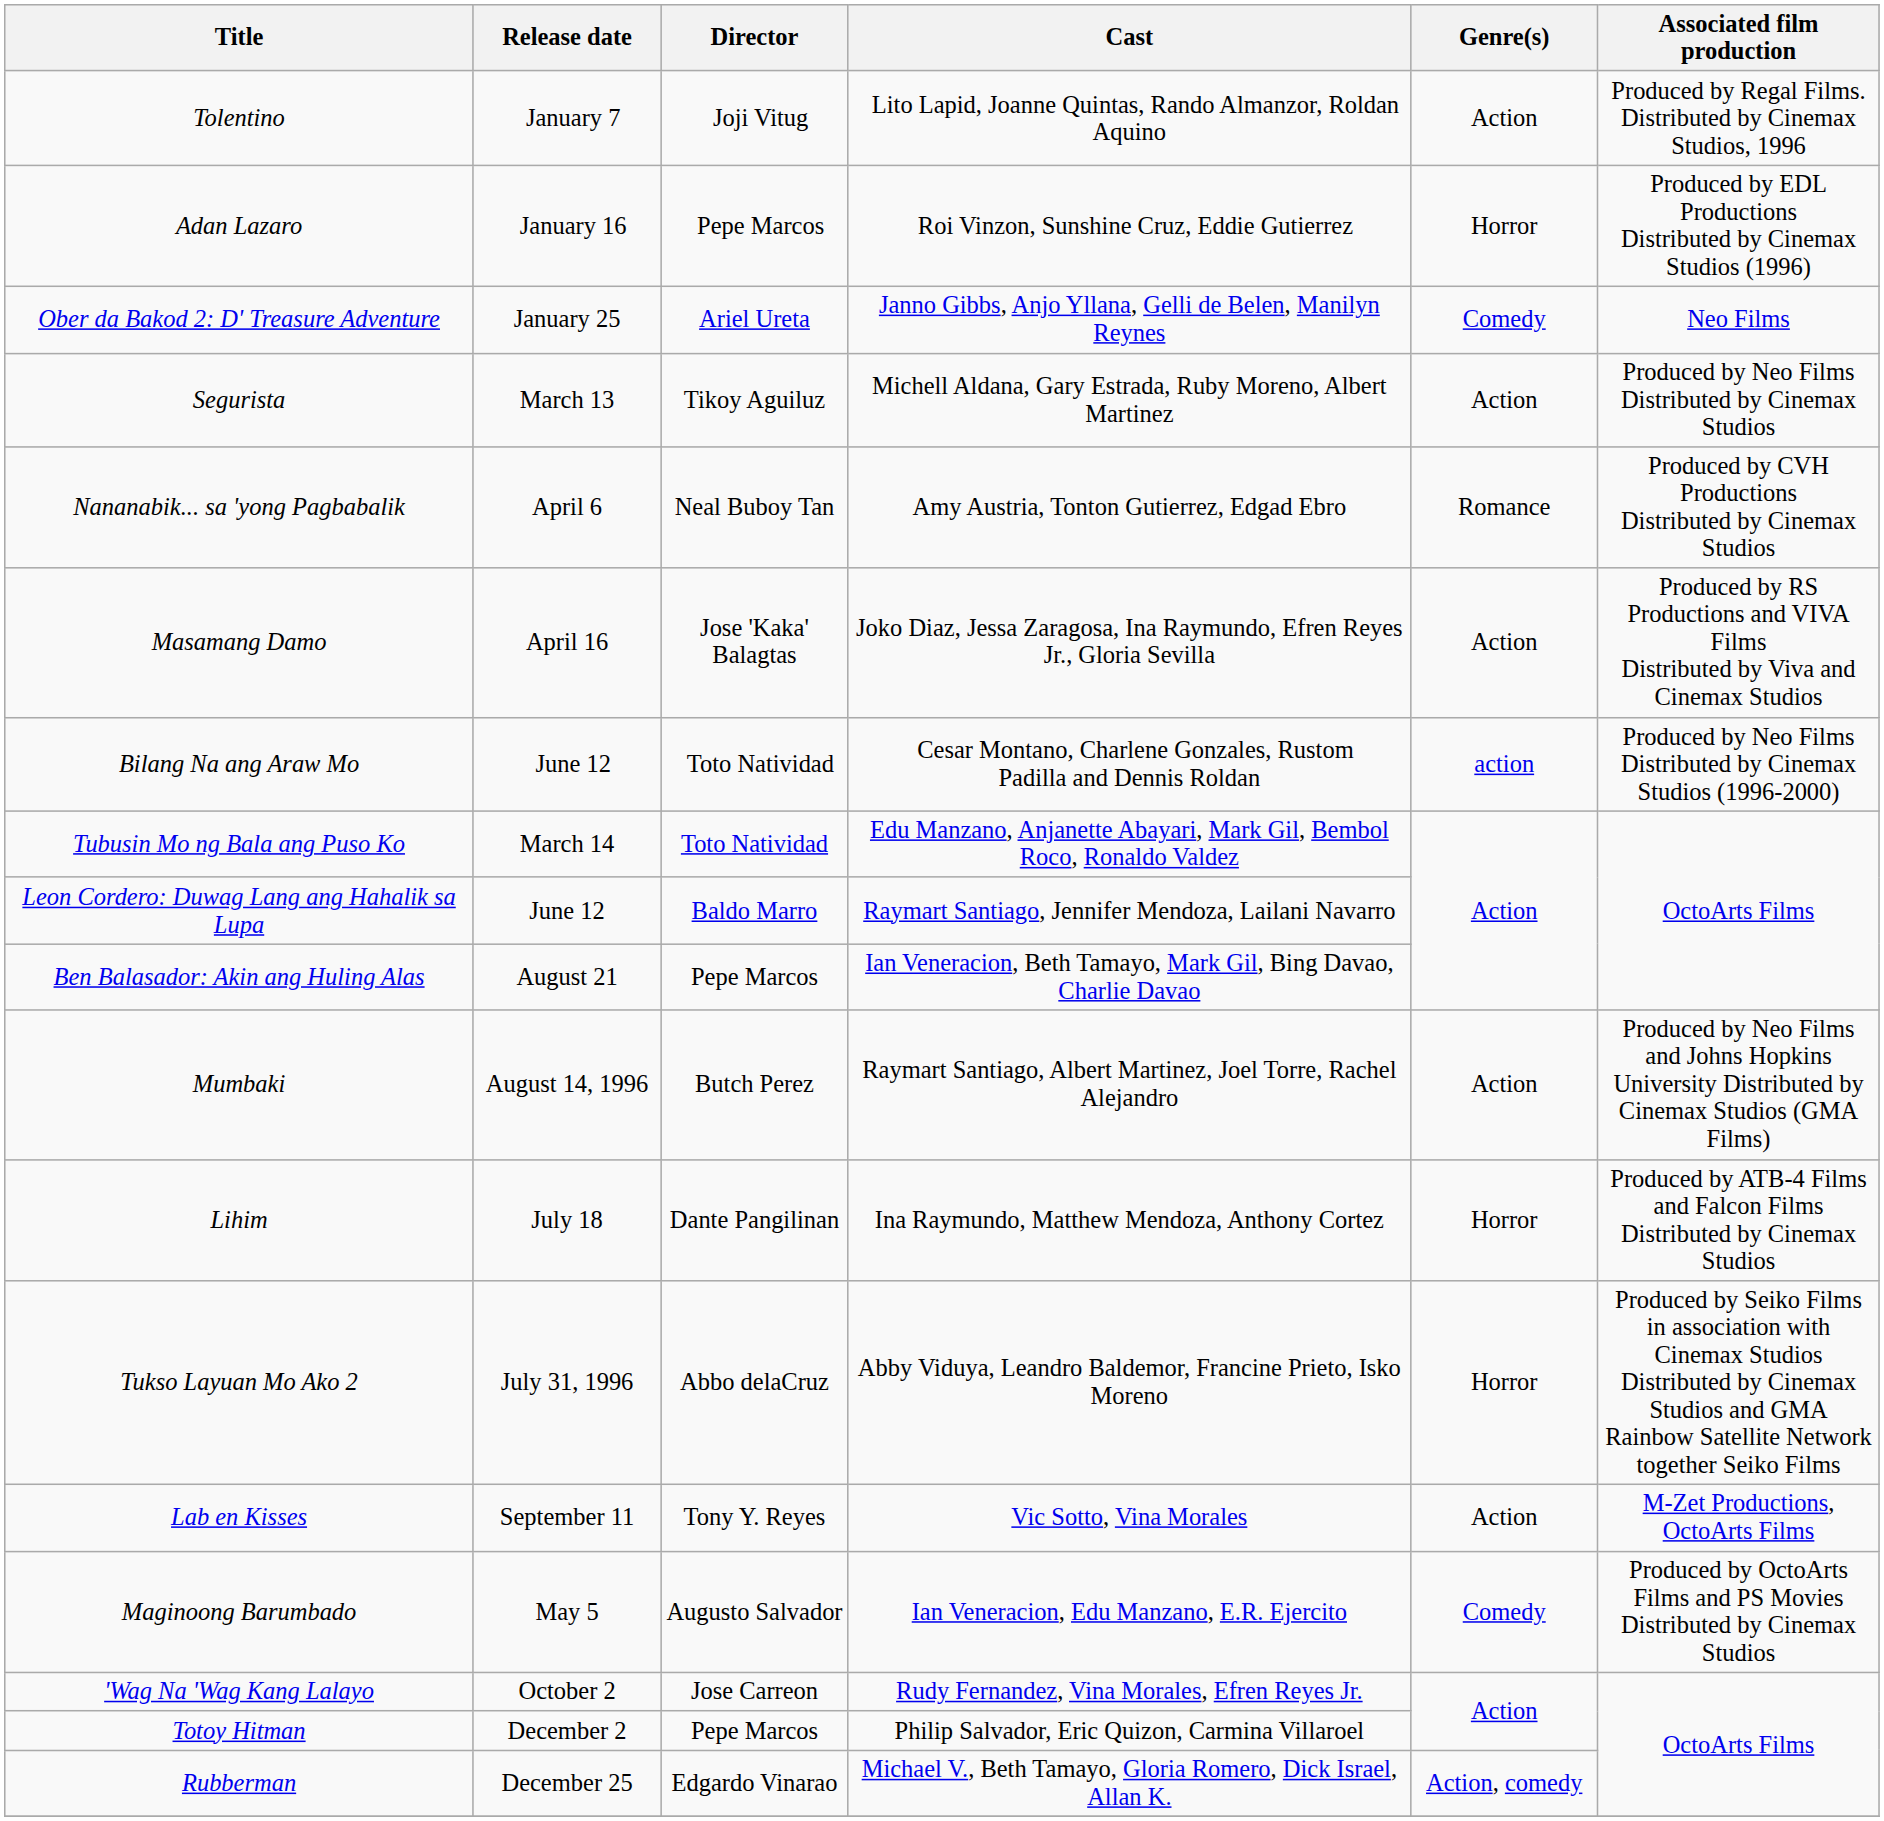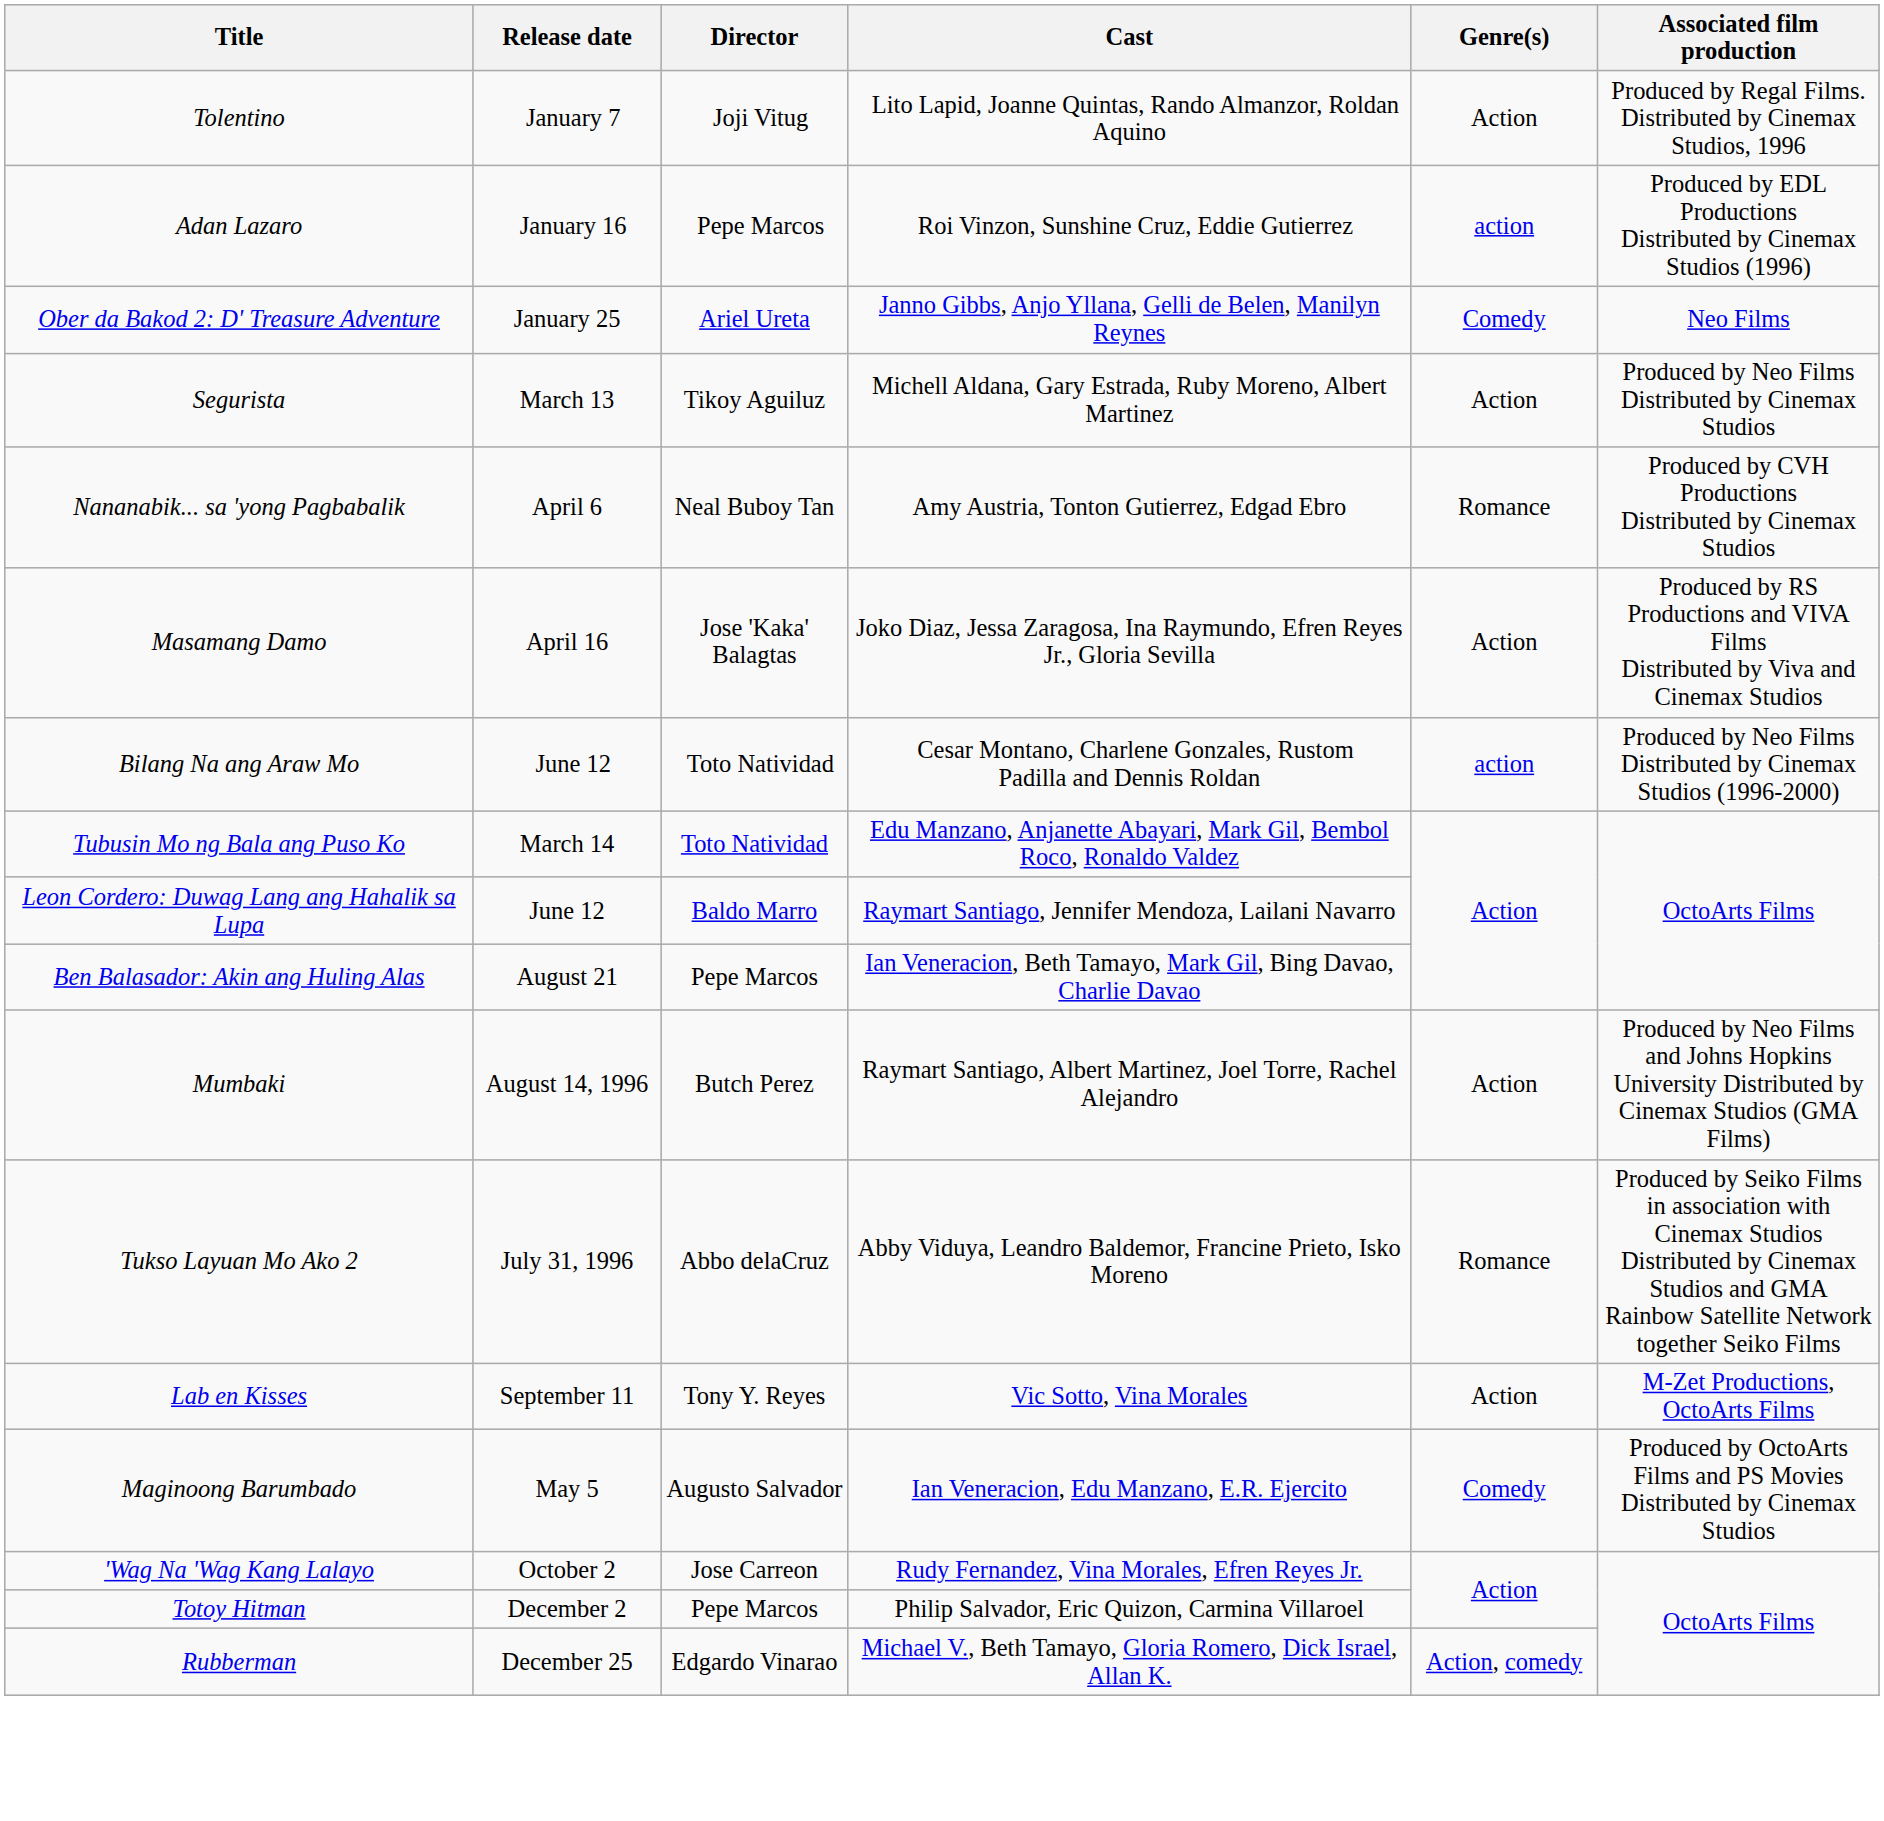(1504, 225) Horror -> (1504, 225) action
- row: (239, 1219)
(1504, 1382) Horror -> (1504, 1260) Romance
